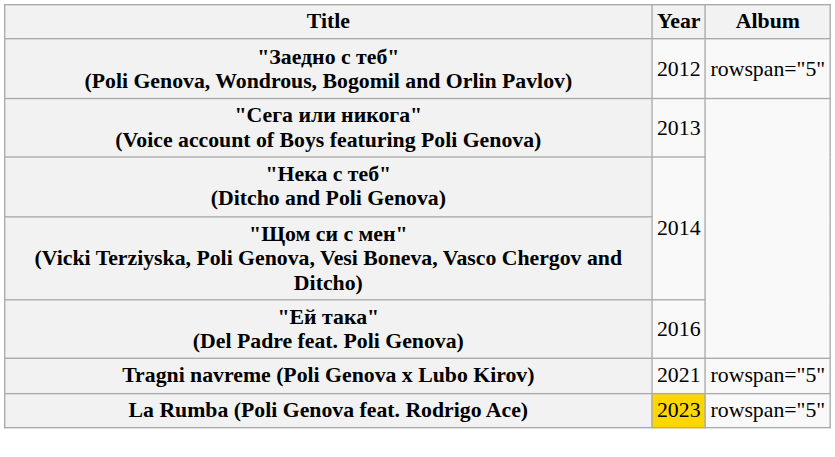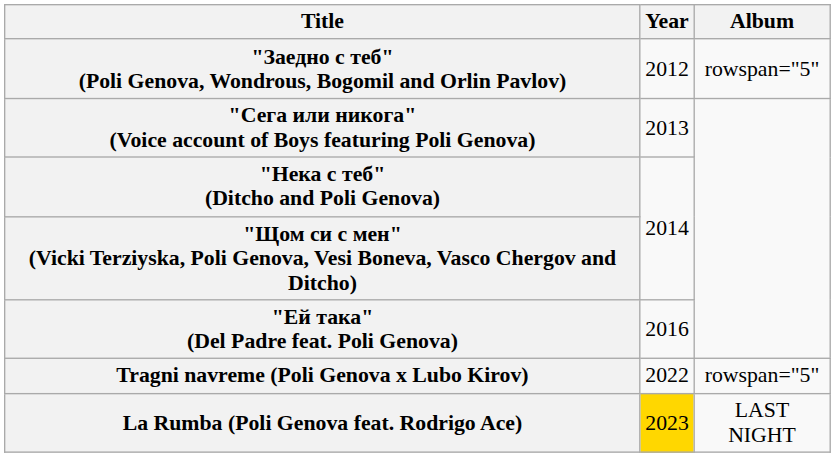(679, 375) 2021 -> (667, 375) 2022
(768, 410) rowspan="5" -> (762, 422) LAST NIGHT
